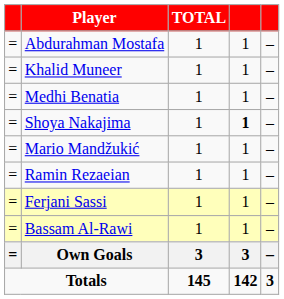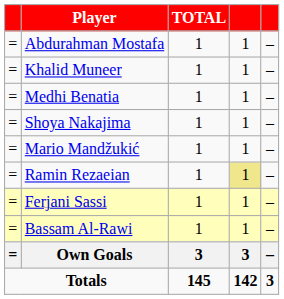(245, 123) bold -> (245, 123) normal
(245, 175) no background -> (245, 175) khaki background
